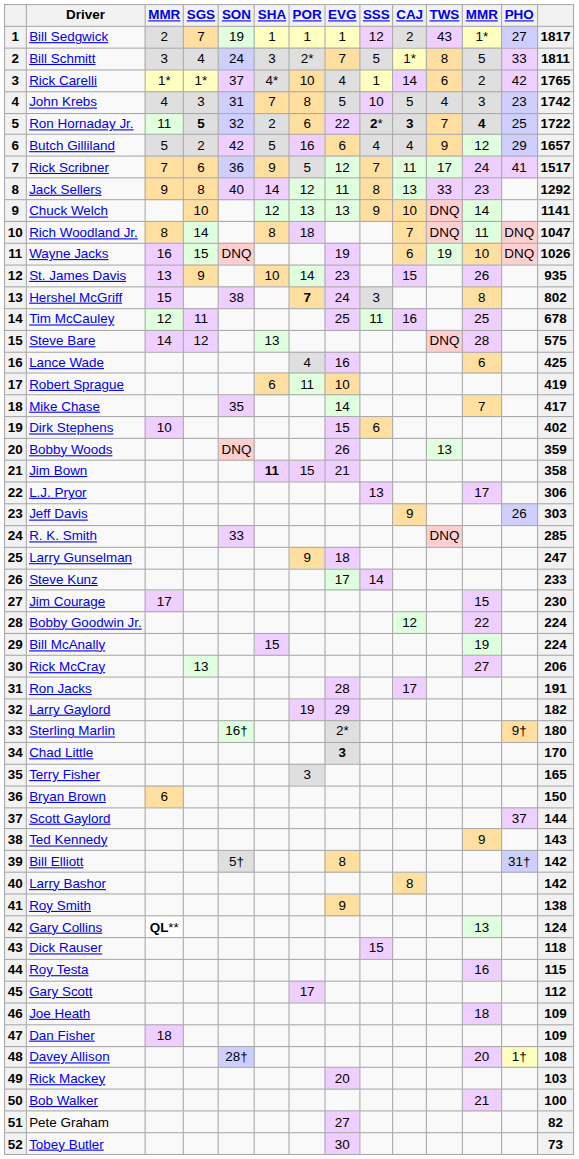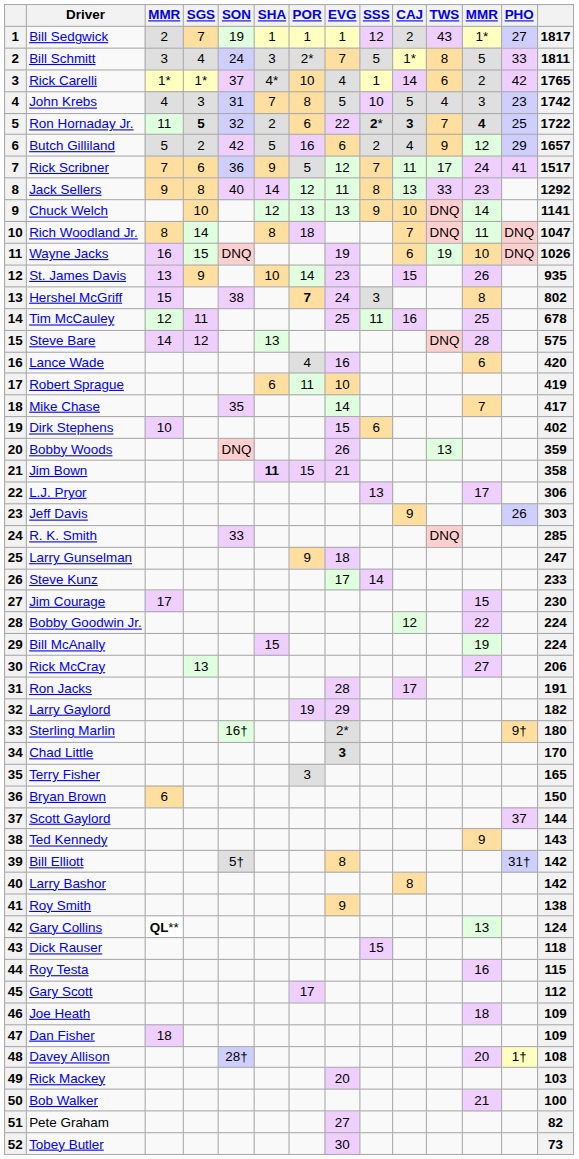(376, 146) 4 -> (376, 146) 2
(555, 363) 425 -> (555, 363) 420
